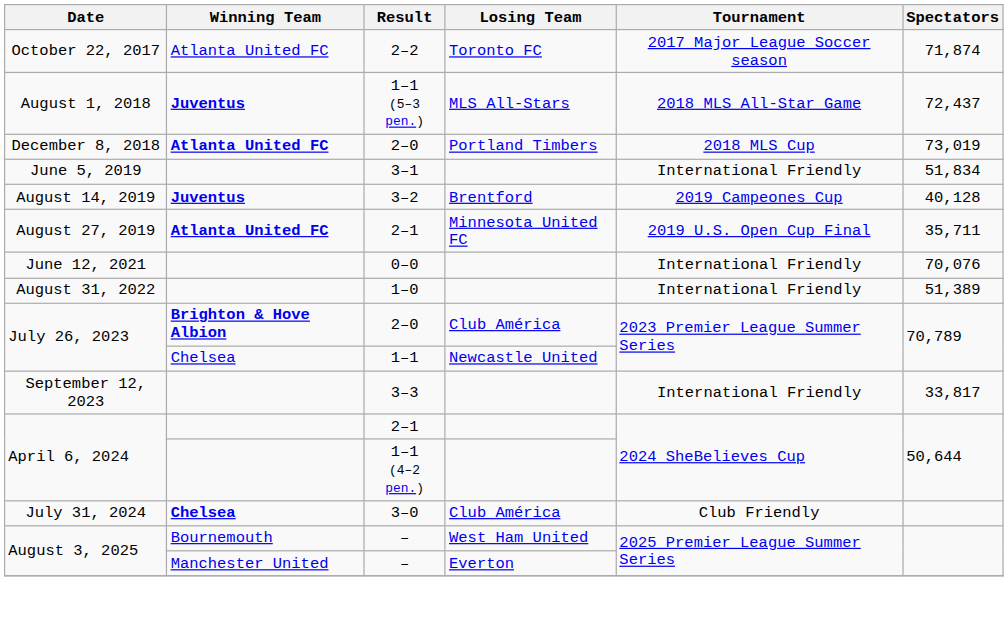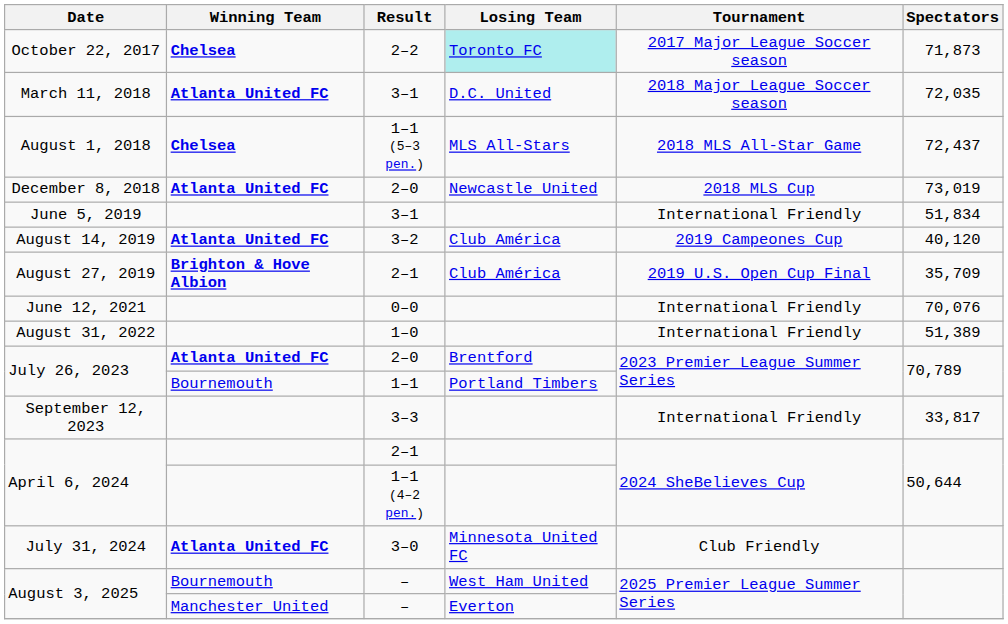(250, 51) Atlanta United FC -> (203, 51) Chelsea
(495, 51) no background -> (495, 51) paleturquoise background
(953, 51) 71,874 -> (953, 51) 71,873
+ row: (86, 94)
(208, 103) Juventus -> (203, 146) Chelsea
(523, 146) Portland Timbers -> (523, 189) Newcastle United
(208, 197) Juventus -> (250, 240) Atlanta United FC
(491, 197) Brentford -> (505, 240) Club América
(953, 197) 40,128 -> (953, 240) 40,120
(250, 231) Atlanta United FC -> (240, 274) Brighton & Hove Albion
(523, 231) Minnesota United FC -> (505, 274) Club América
(953, 231) 35,711 -> (953, 274) 35,709
(240, 324) Brighton & Hove Albion -> (250, 359) Atlanta United FC
(505, 324) Club América -> (491, 359) Brentford
(203, 359) Chelsea -> (222, 384) Bournemouth
(523, 359) Newcastle United -> (523, 384) Portland Timbers
(203, 513) Chelsea -> (250, 547) Atlanta United FC
(505, 513) Club América -> (523, 547) Minnesota United FC
